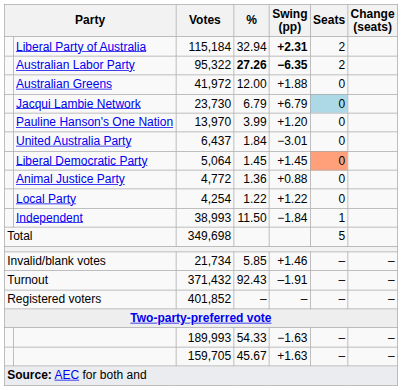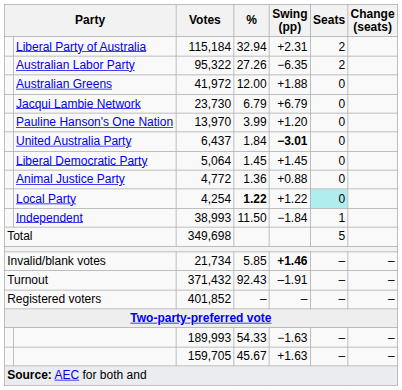(292, 46) bold -> (292, 46) normal
(252, 65) bold -> (252, 65) normal
(292, 65) bold -> (292, 65) normal
(342, 103) lightblue background -> (342, 103) no background
(292, 141) normal -> (292, 141) bold
(342, 160) lightsalmon background -> (342, 160) no background
(255, 198) normal -> (255, 198) bold
(342, 198) no background -> (342, 198) paleturquoise background
(292, 261) normal -> (292, 261) bold
